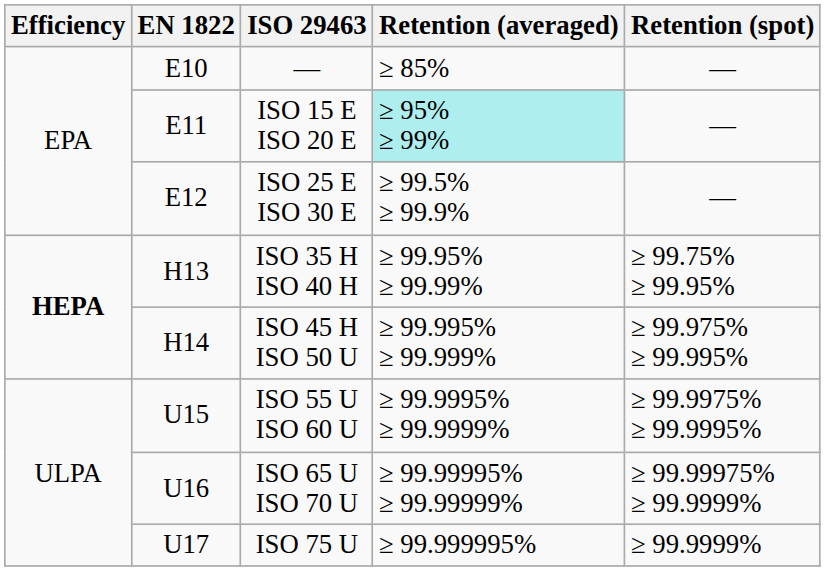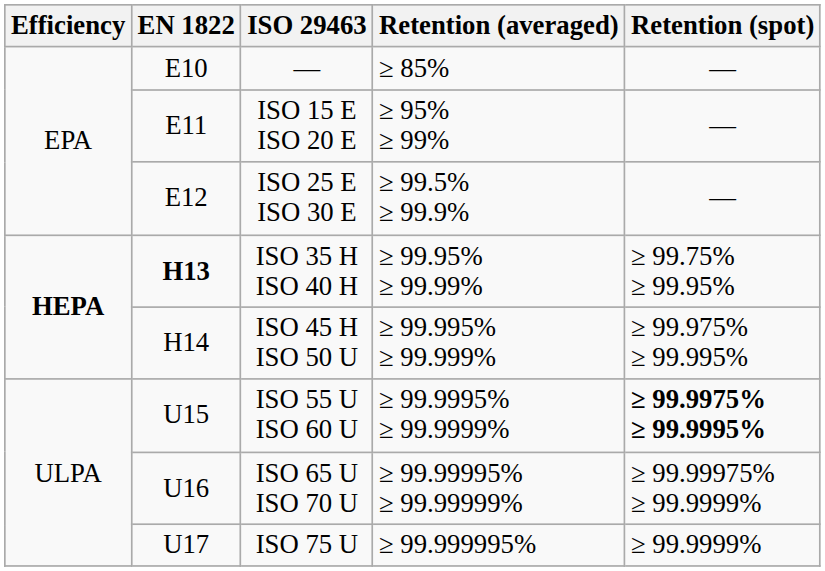(414, 125) paleturquoise background -> (414, 125) no background
(186, 270) normal -> (186, 270) bold
(696, 415) normal -> (698, 415) bold
